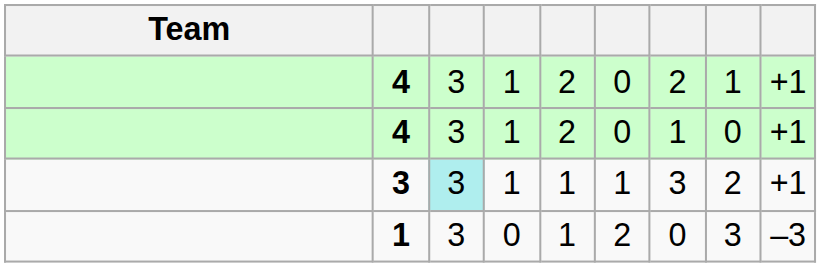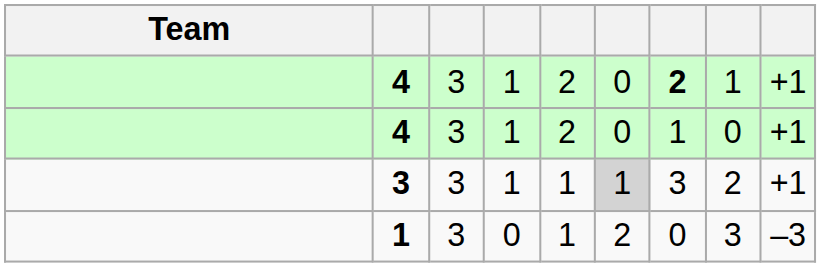(678, 81) normal -> (678, 81) bold
(456, 183) paleturquoise background -> (456, 183) no background
(622, 183) no background -> (622, 183) lightgrey background
